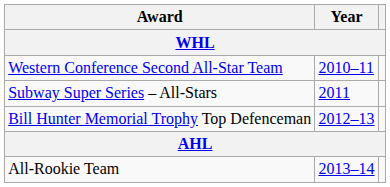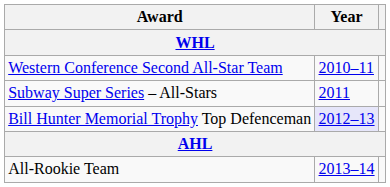(347, 118) no background -> (347, 118) lavender background
